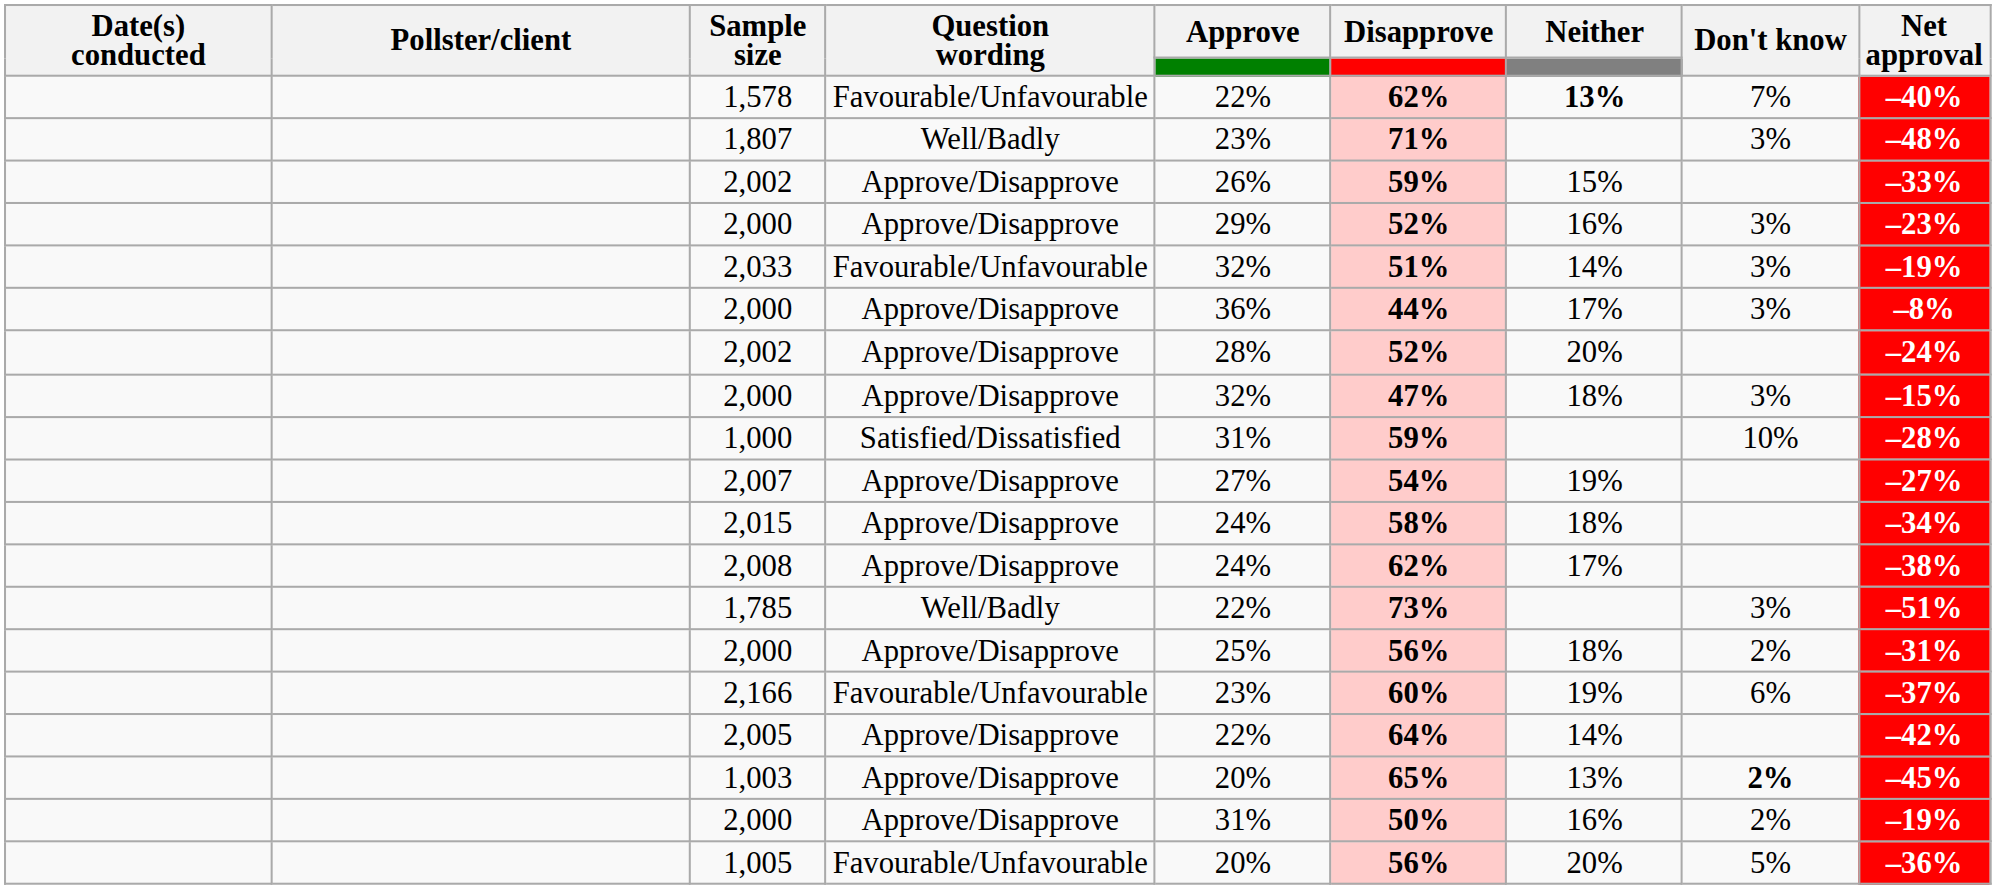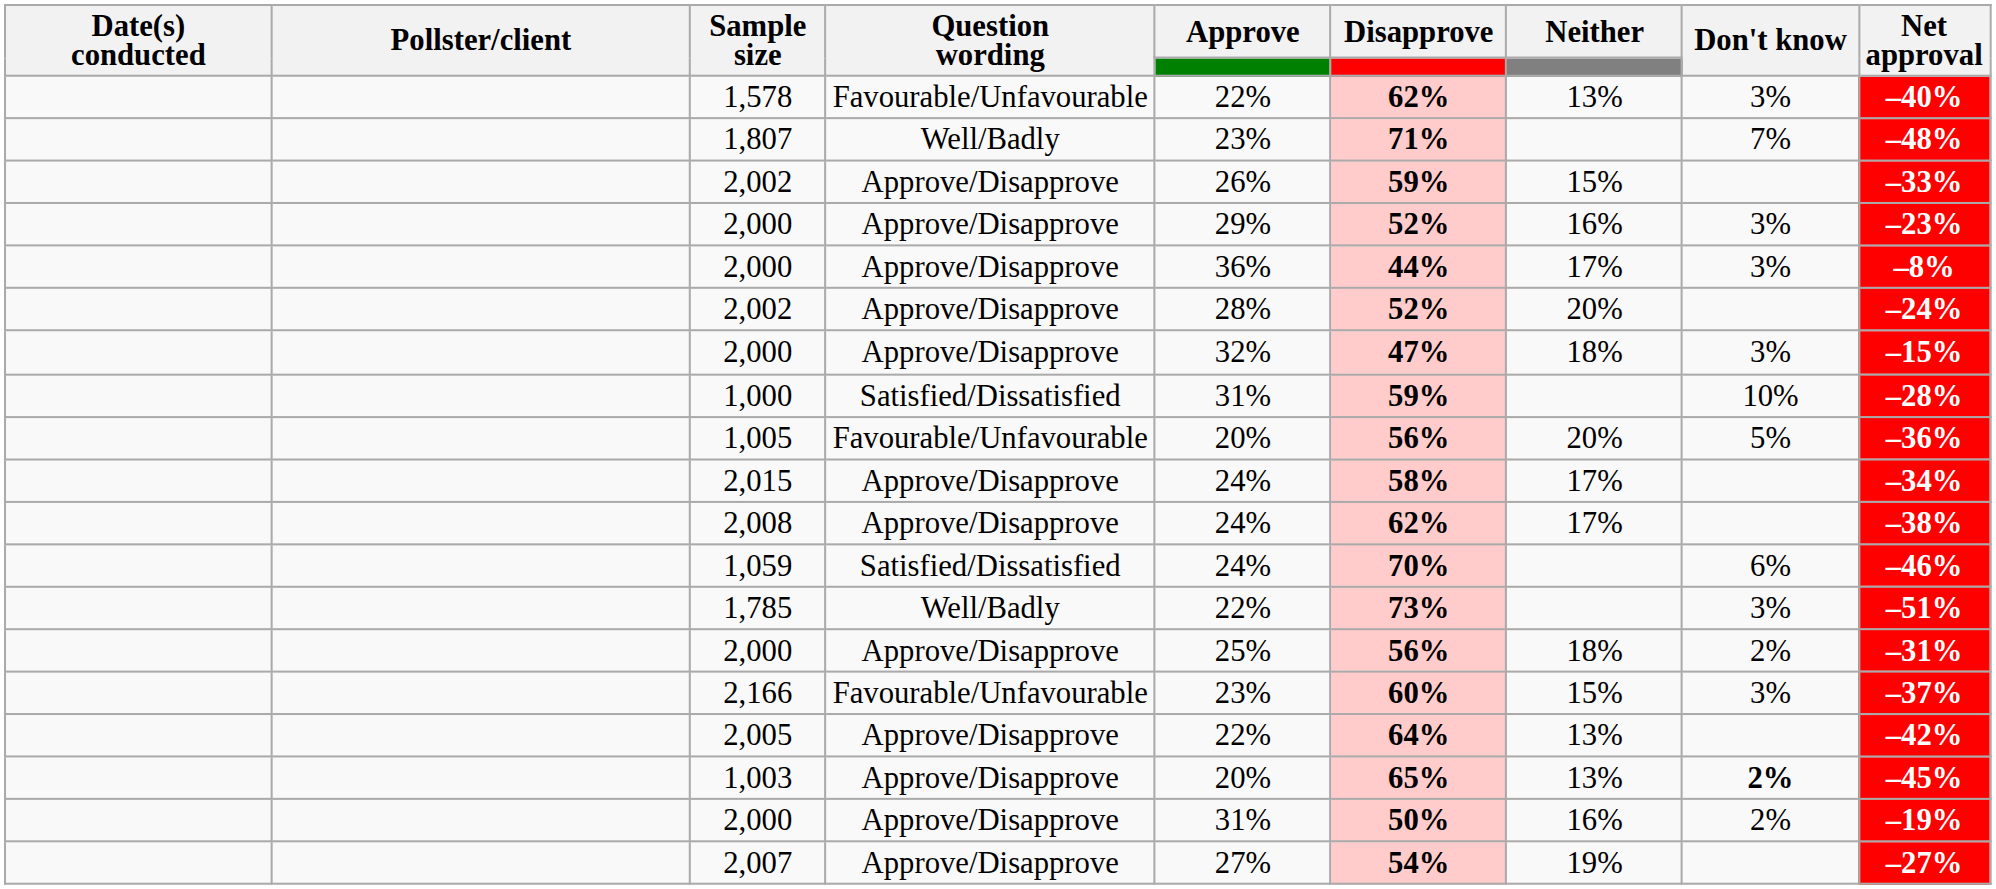(1595, 96) bold -> (1595, 96) normal
(1771, 96) 7% -> (1771, 96) 3%
(1771, 139) 3% -> (1771, 139) 7%
- row: (758, 266)
rows swapped: (758, 479) <-> (758, 862)
(1595, 522) 18% -> (1595, 479) 17%
+ row: (758, 564)
(1595, 692) 19% -> (1595, 692) 15%
(1771, 692) 6% -> (1771, 692) 3%
(1595, 734) 14% -> (1595, 734) 13%
